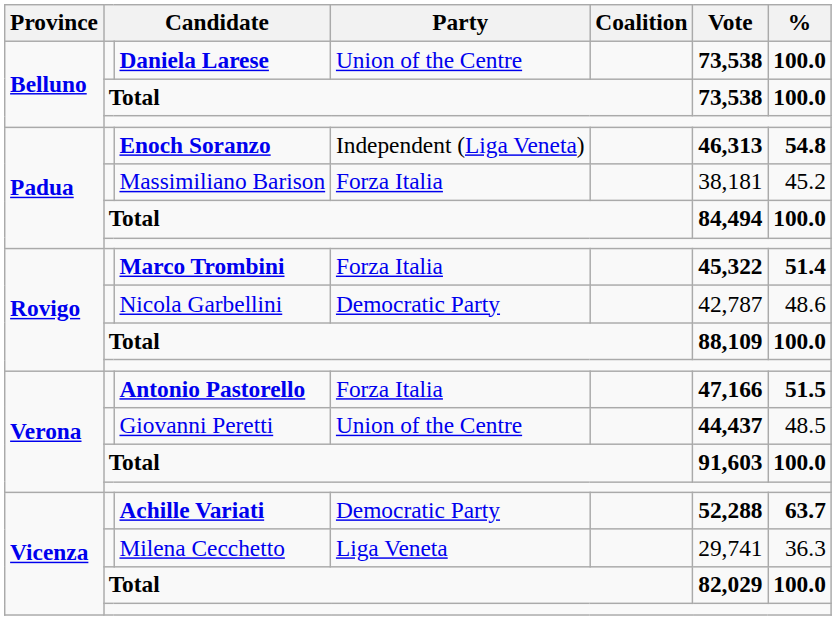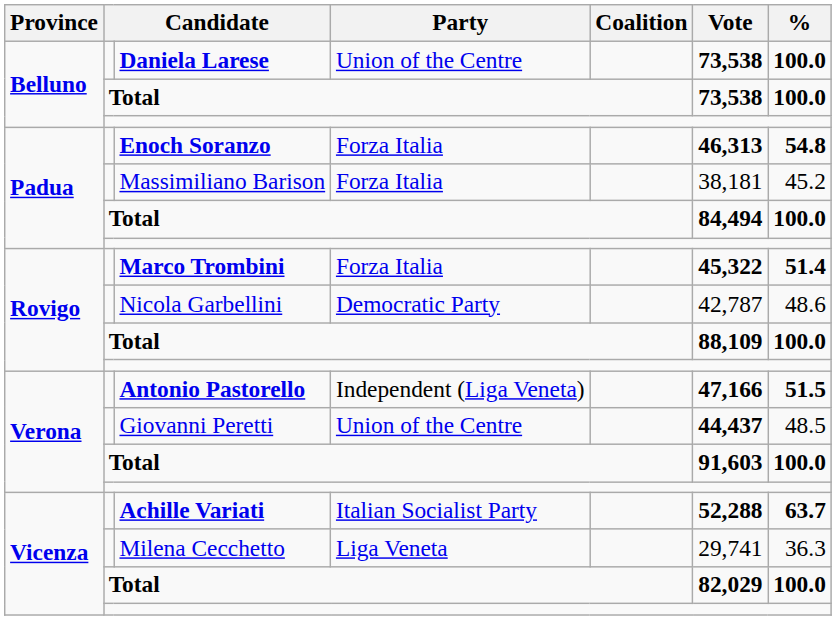(460, 144) Independent (Liga Veneta) -> (389, 144) Forza Italia
(389, 388) Forza Italia -> (460, 388) Independent (Liga Veneta)
(418, 510) Democratic Party -> (436, 510) Italian Socialist Party
